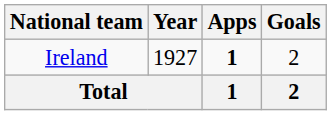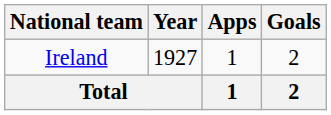(232, 57) bold -> (232, 57) normal
